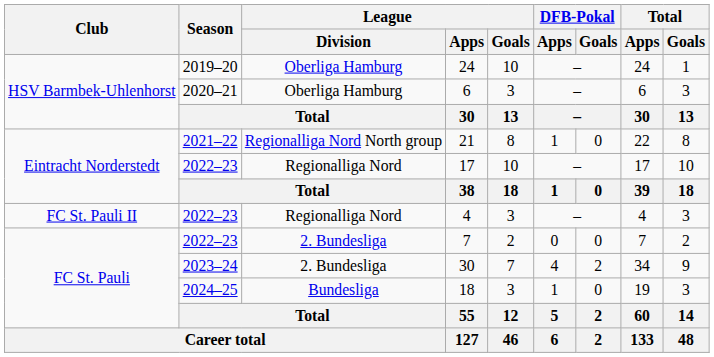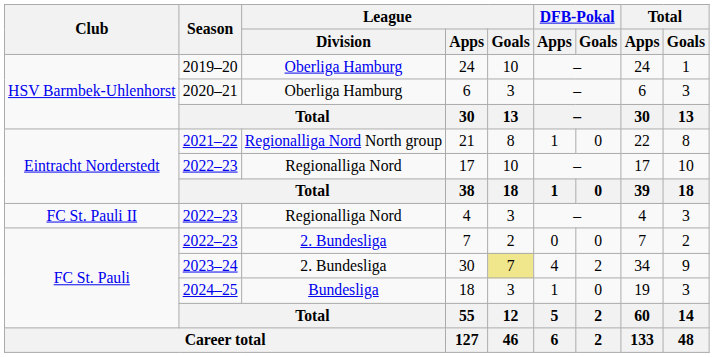(511, 265) no background -> (511, 265) khaki background
